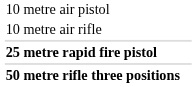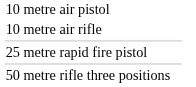(81, 52) bold -> (76, 52) normal
(93, 75) bold -> (88, 75) normal
